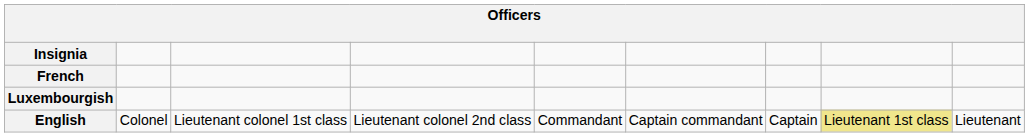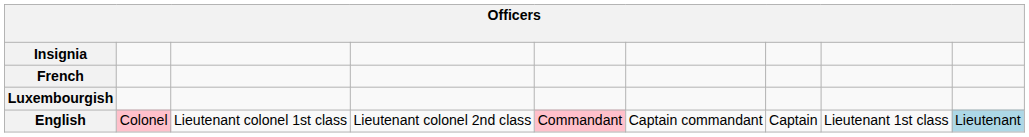(144, 120) no background -> (144, 120) pink background
(580, 120) no background -> (580, 120) pink background
(886, 120) khaki background -> (886, 120) no background
(988, 120) no background -> (988, 120) lightblue background
